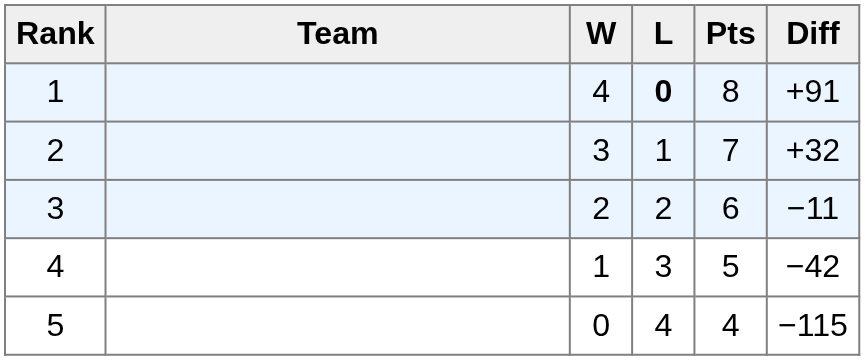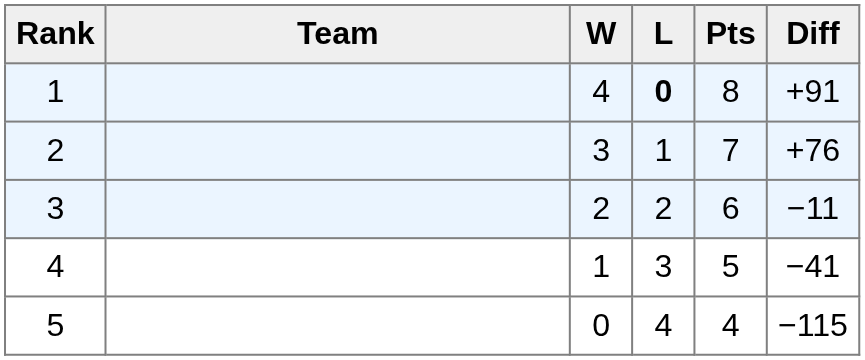(813, 150) +32 -> (813, 150) +76
(813, 266) −42 -> (813, 266) −41
